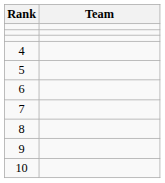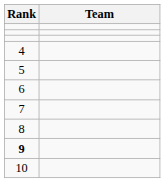(22, 148) normal -> (22, 148) bold
